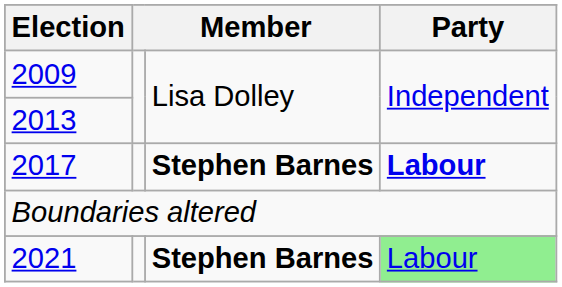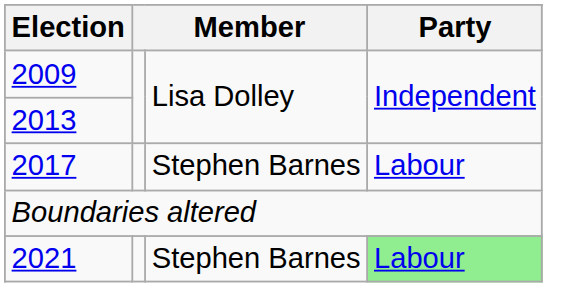(263, 166) bold -> (256, 166) normal
(436, 166) bold -> (419, 166) normal
(263, 258) bold -> (256, 258) normal
